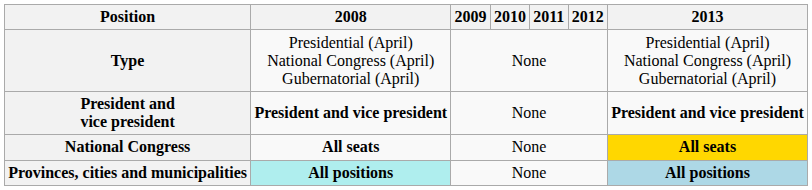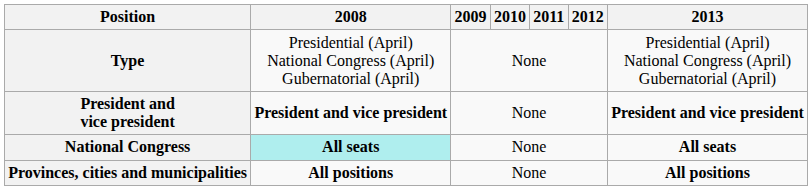(351, 147) no background -> (351, 147) paleturquoise background
(707, 147) gold background -> (707, 147) no background
(351, 172) paleturquoise background -> (351, 172) no background
(707, 172) lightblue background -> (707, 172) no background
